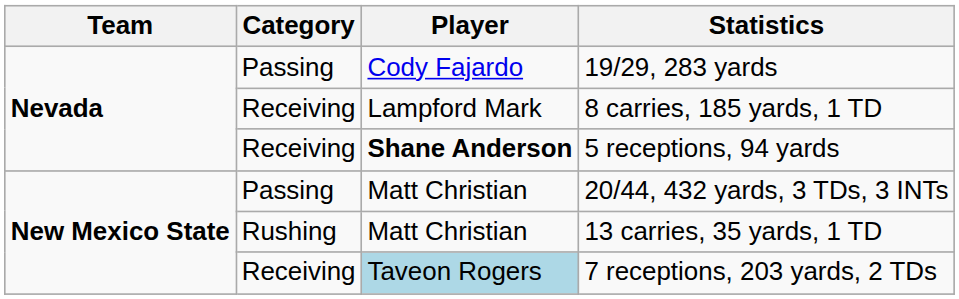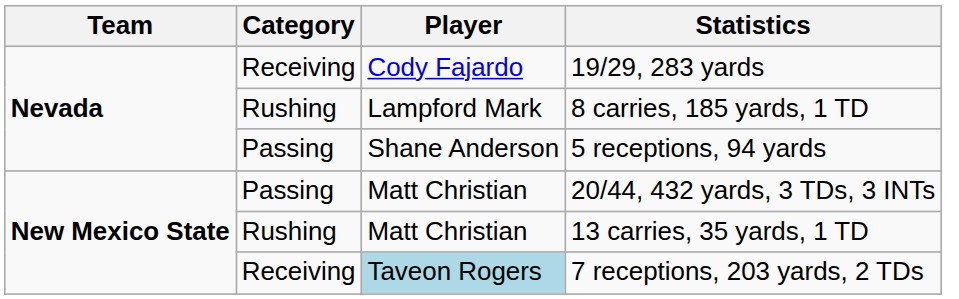(288, 67) Passing -> (299, 67) Receiving
(299, 108) Receiving -> (289, 108) Rushing
(299, 149) Receiving -> (288, 149) Passing
(470, 149) bold -> (463, 149) normal
